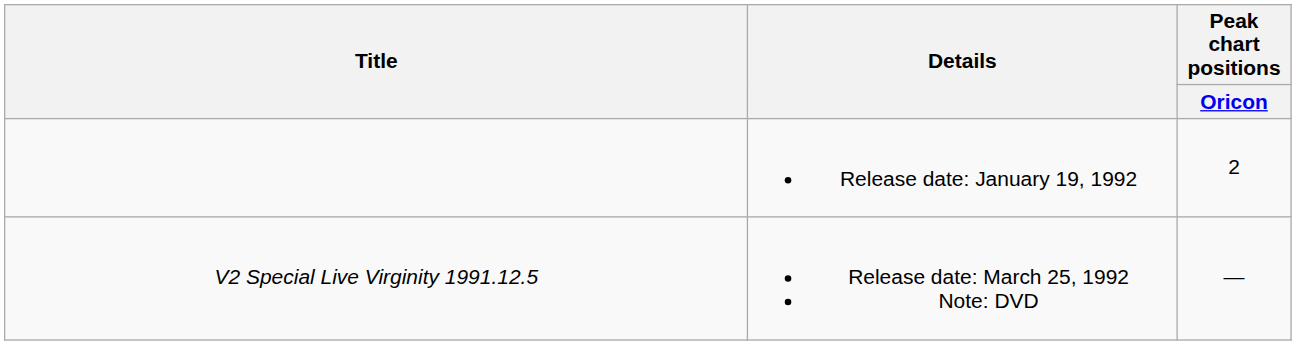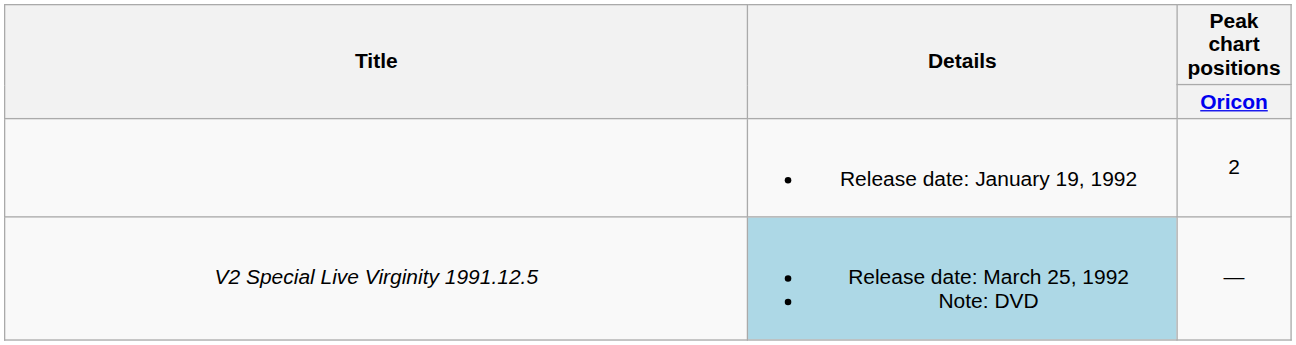(962, 290) no background -> (962, 290) lightblue background
